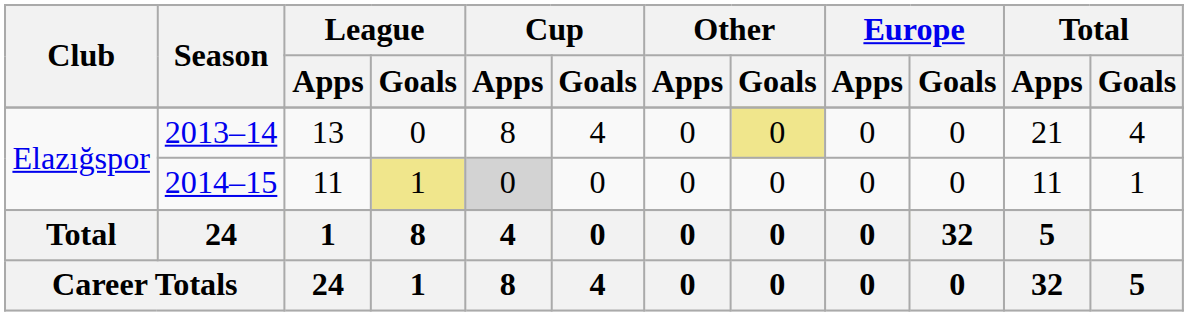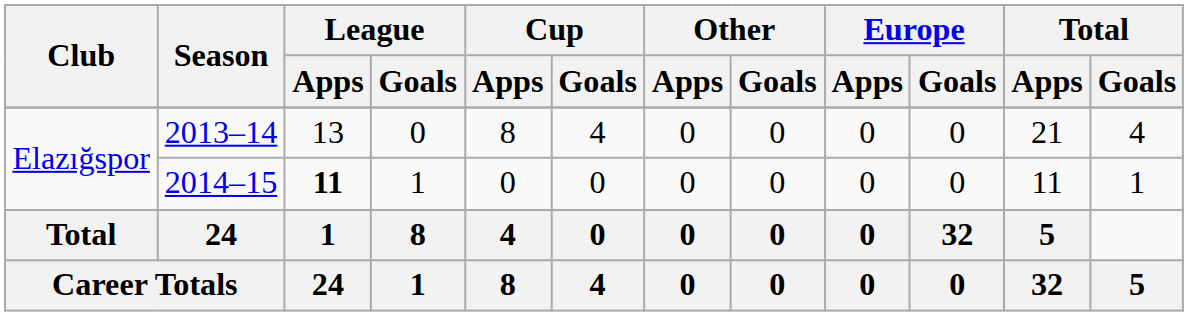(777, 132) khaki background -> (777, 132) no background
(328, 183) normal -> (328, 183) bold
(418, 183) khaki background -> (418, 183) no background
(508, 183) lightgrey background -> (508, 183) no background
